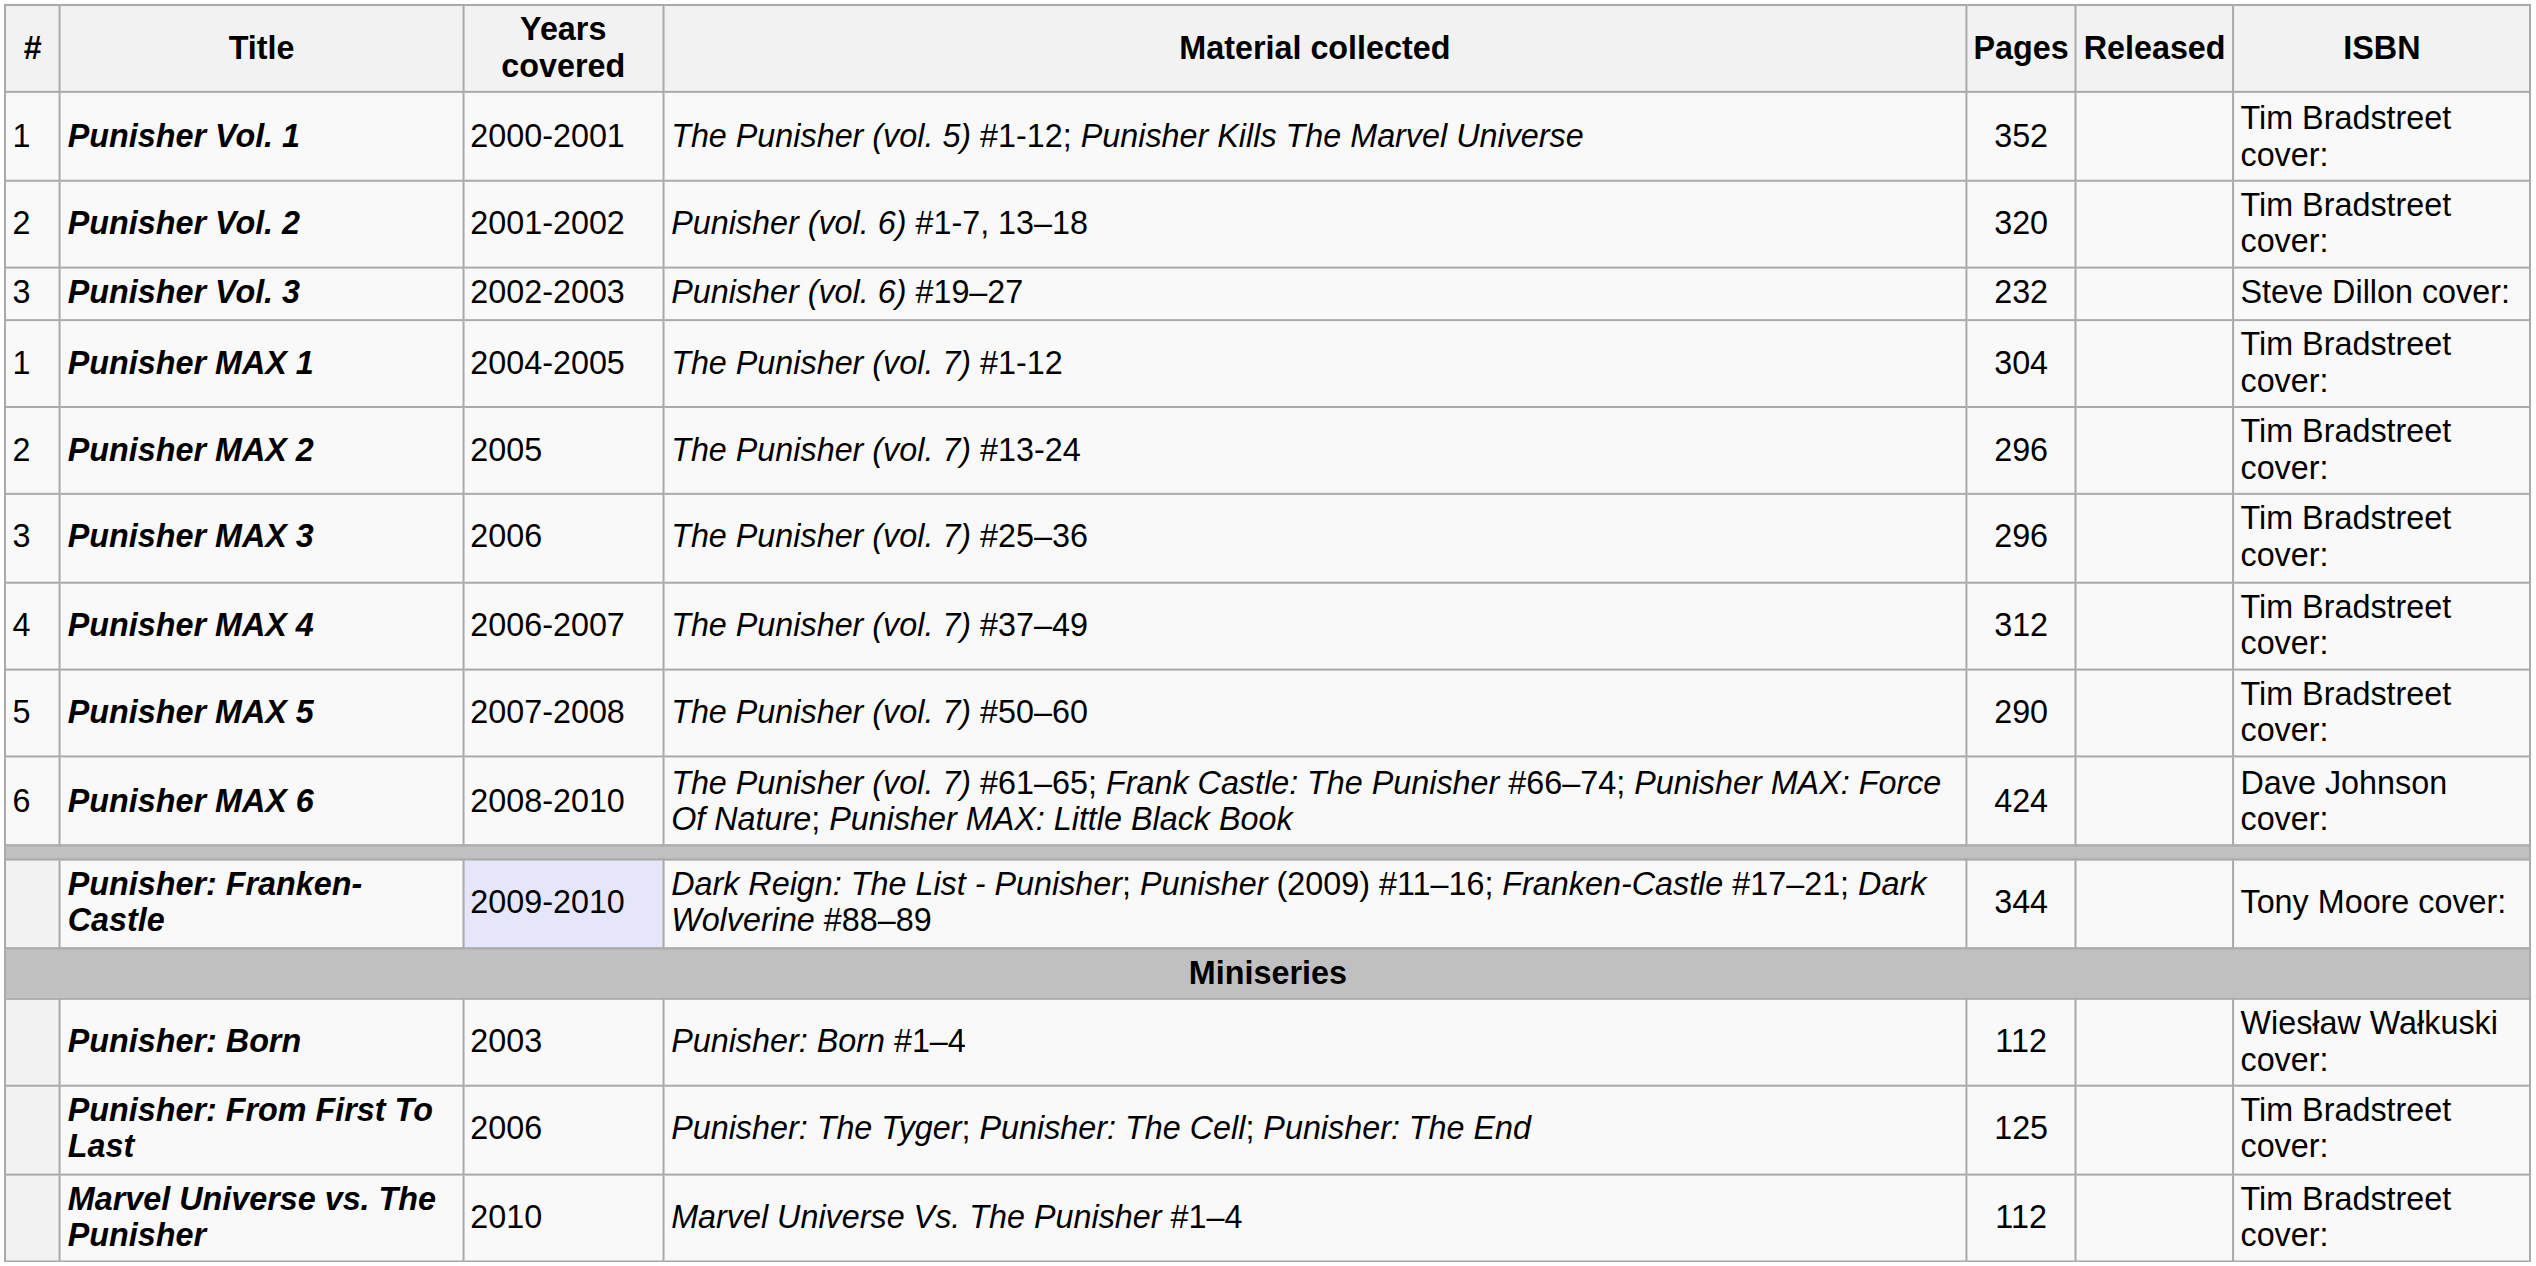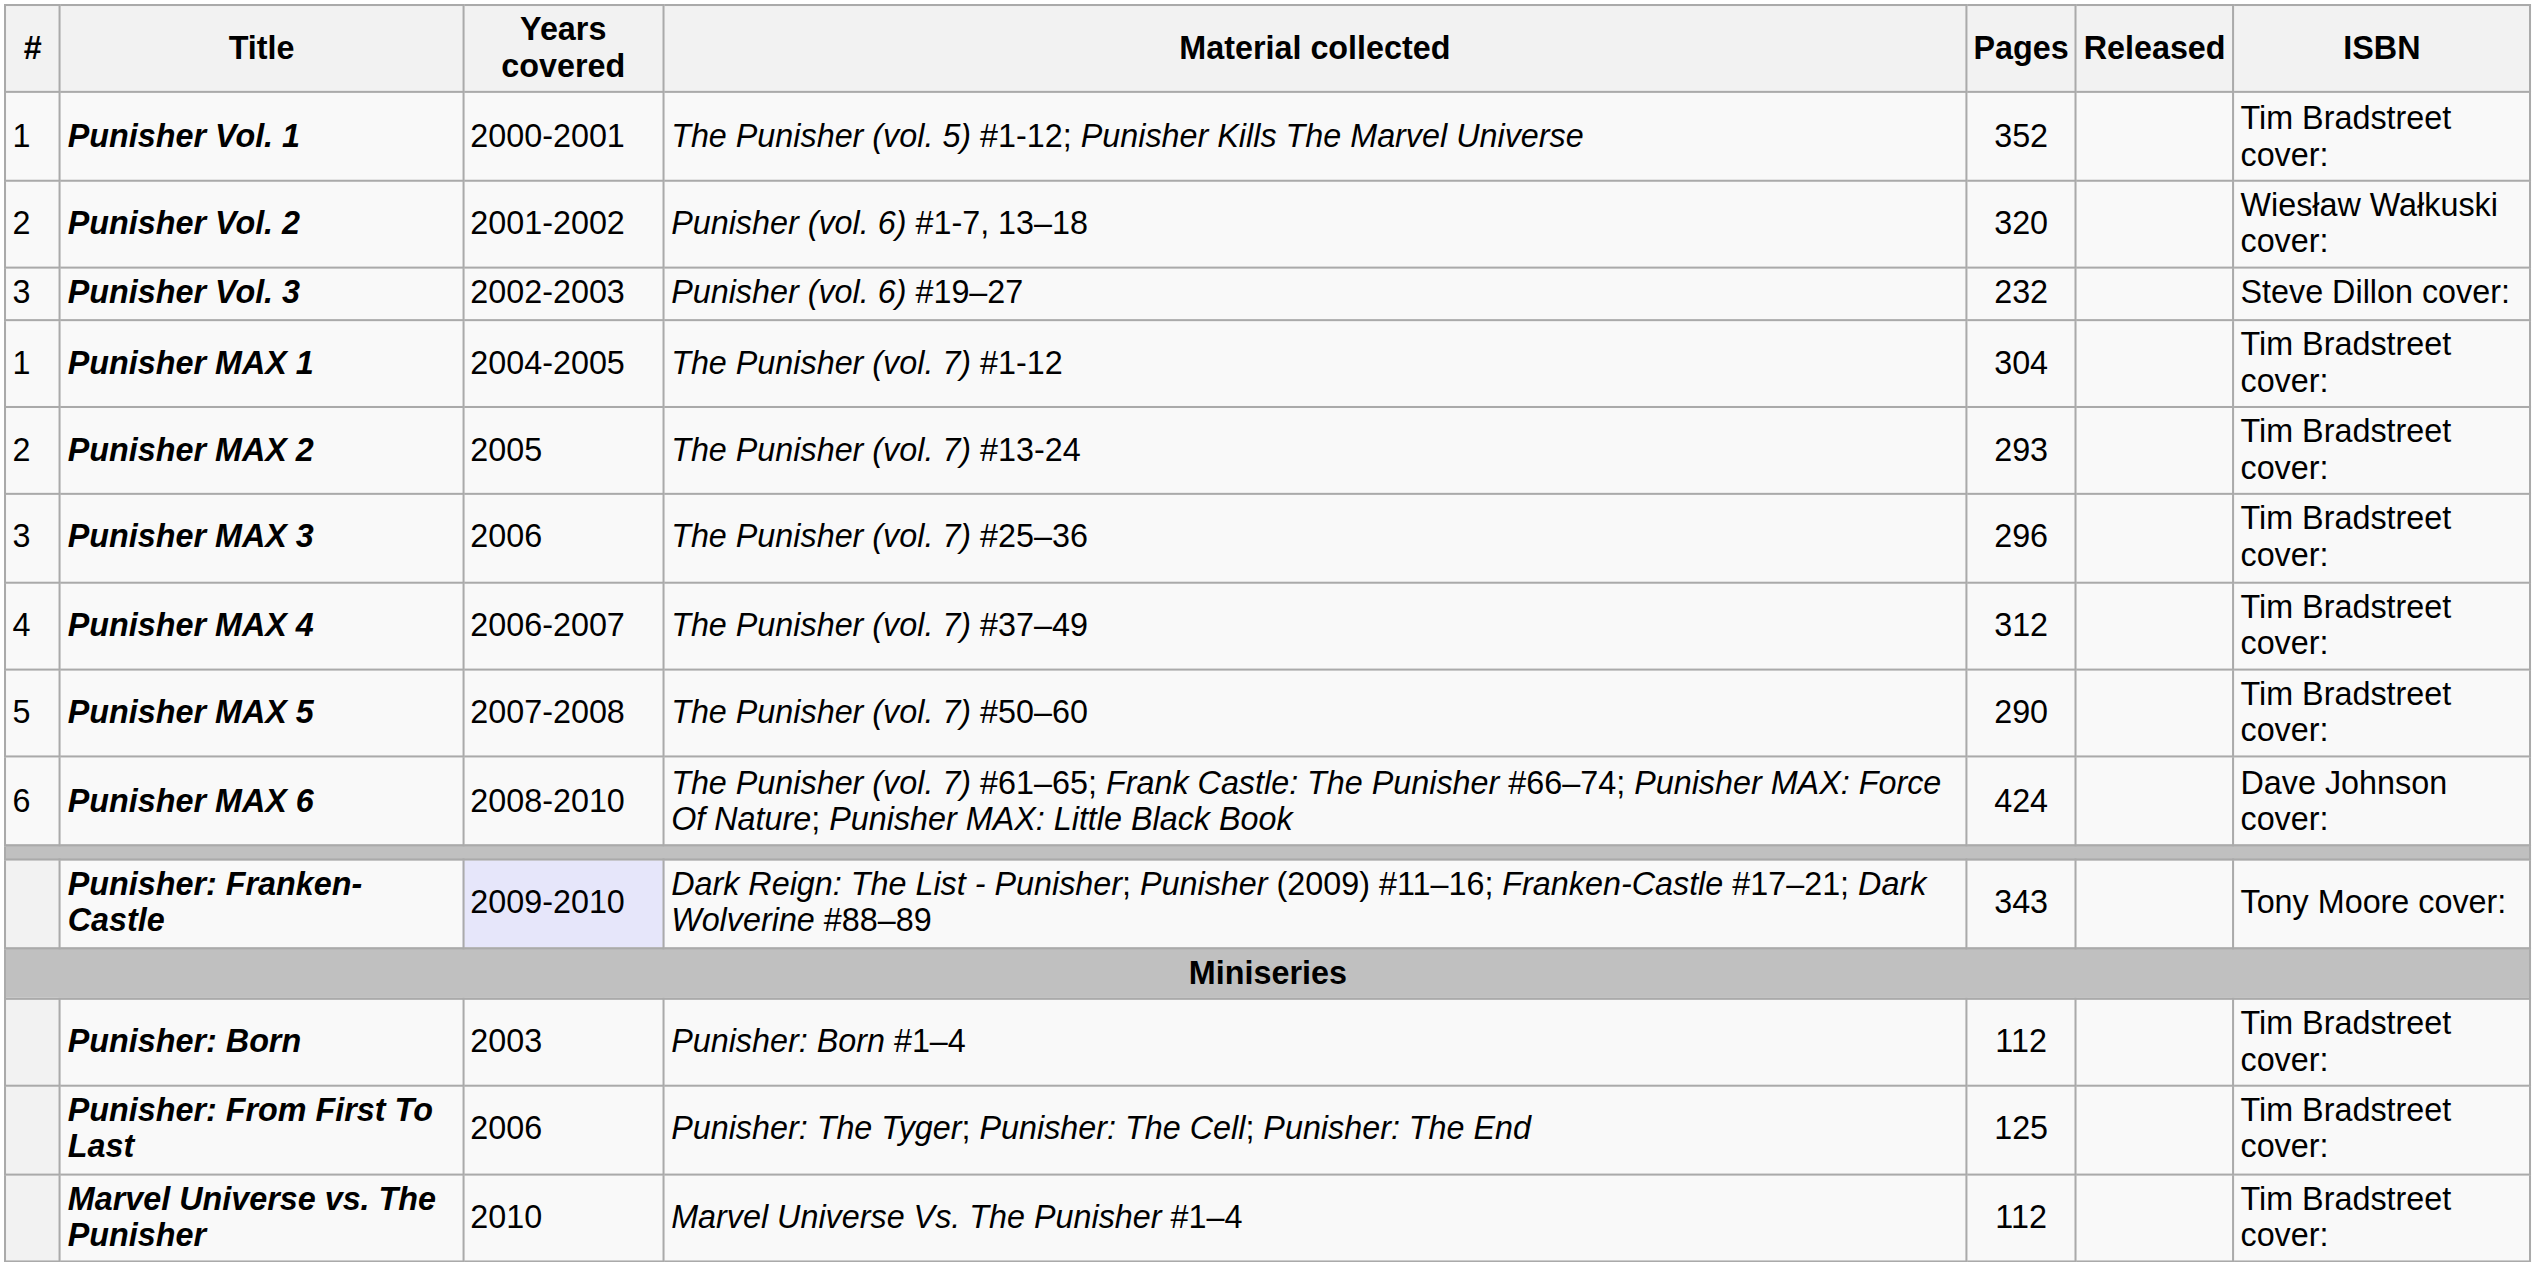(2346, 223) Tim Bradstreet cover: -> (2369, 223) Wiesław Wałkuski cover:
(2021, 450) 296 -> (2021, 450) 293
(2021, 903) 344 -> (2021, 903) 343
(2369, 1041) Wiesław Wałkuski cover: -> (2346, 1041) Tim Bradstreet cover:
